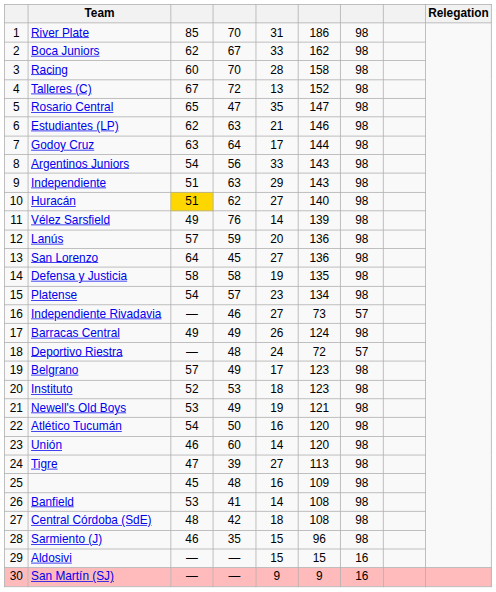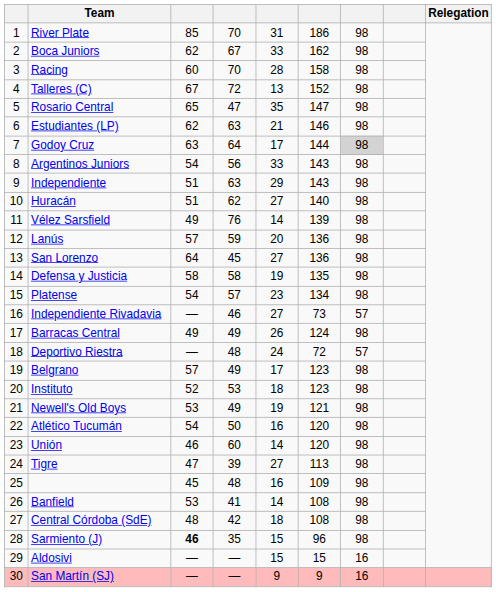(362, 145) no background -> (362, 145) lightgrey background
(192, 201) gold background -> (192, 201) no background
(192, 539) normal -> (192, 539) bold
